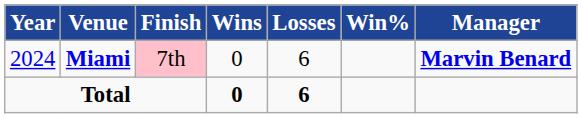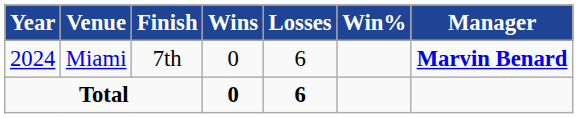(98, 58) bold -> (96, 58) normal
(171, 58) pink background -> (167, 58) no background
